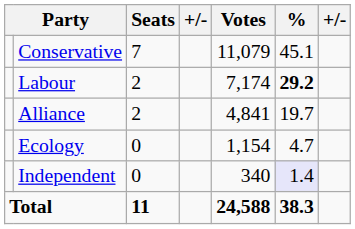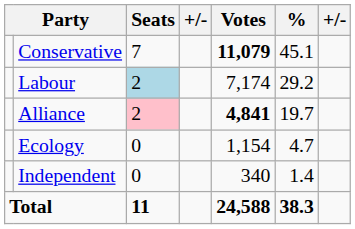(244, 51) normal -> (244, 51) bold
(136, 82) no background -> (136, 82) lightblue background
(297, 82) bold -> (297, 82) normal
(136, 113) no background -> (136, 113) pink background
(248, 113) normal -> (248, 113) bold
(302, 176) lavender background -> (302, 176) no background
